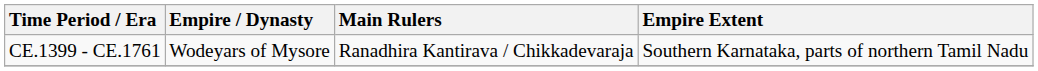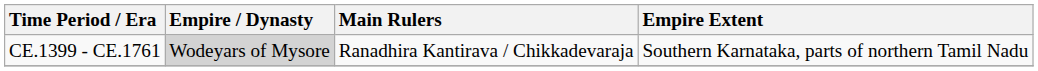(250, 50) no background -> (250, 50) lightgrey background
